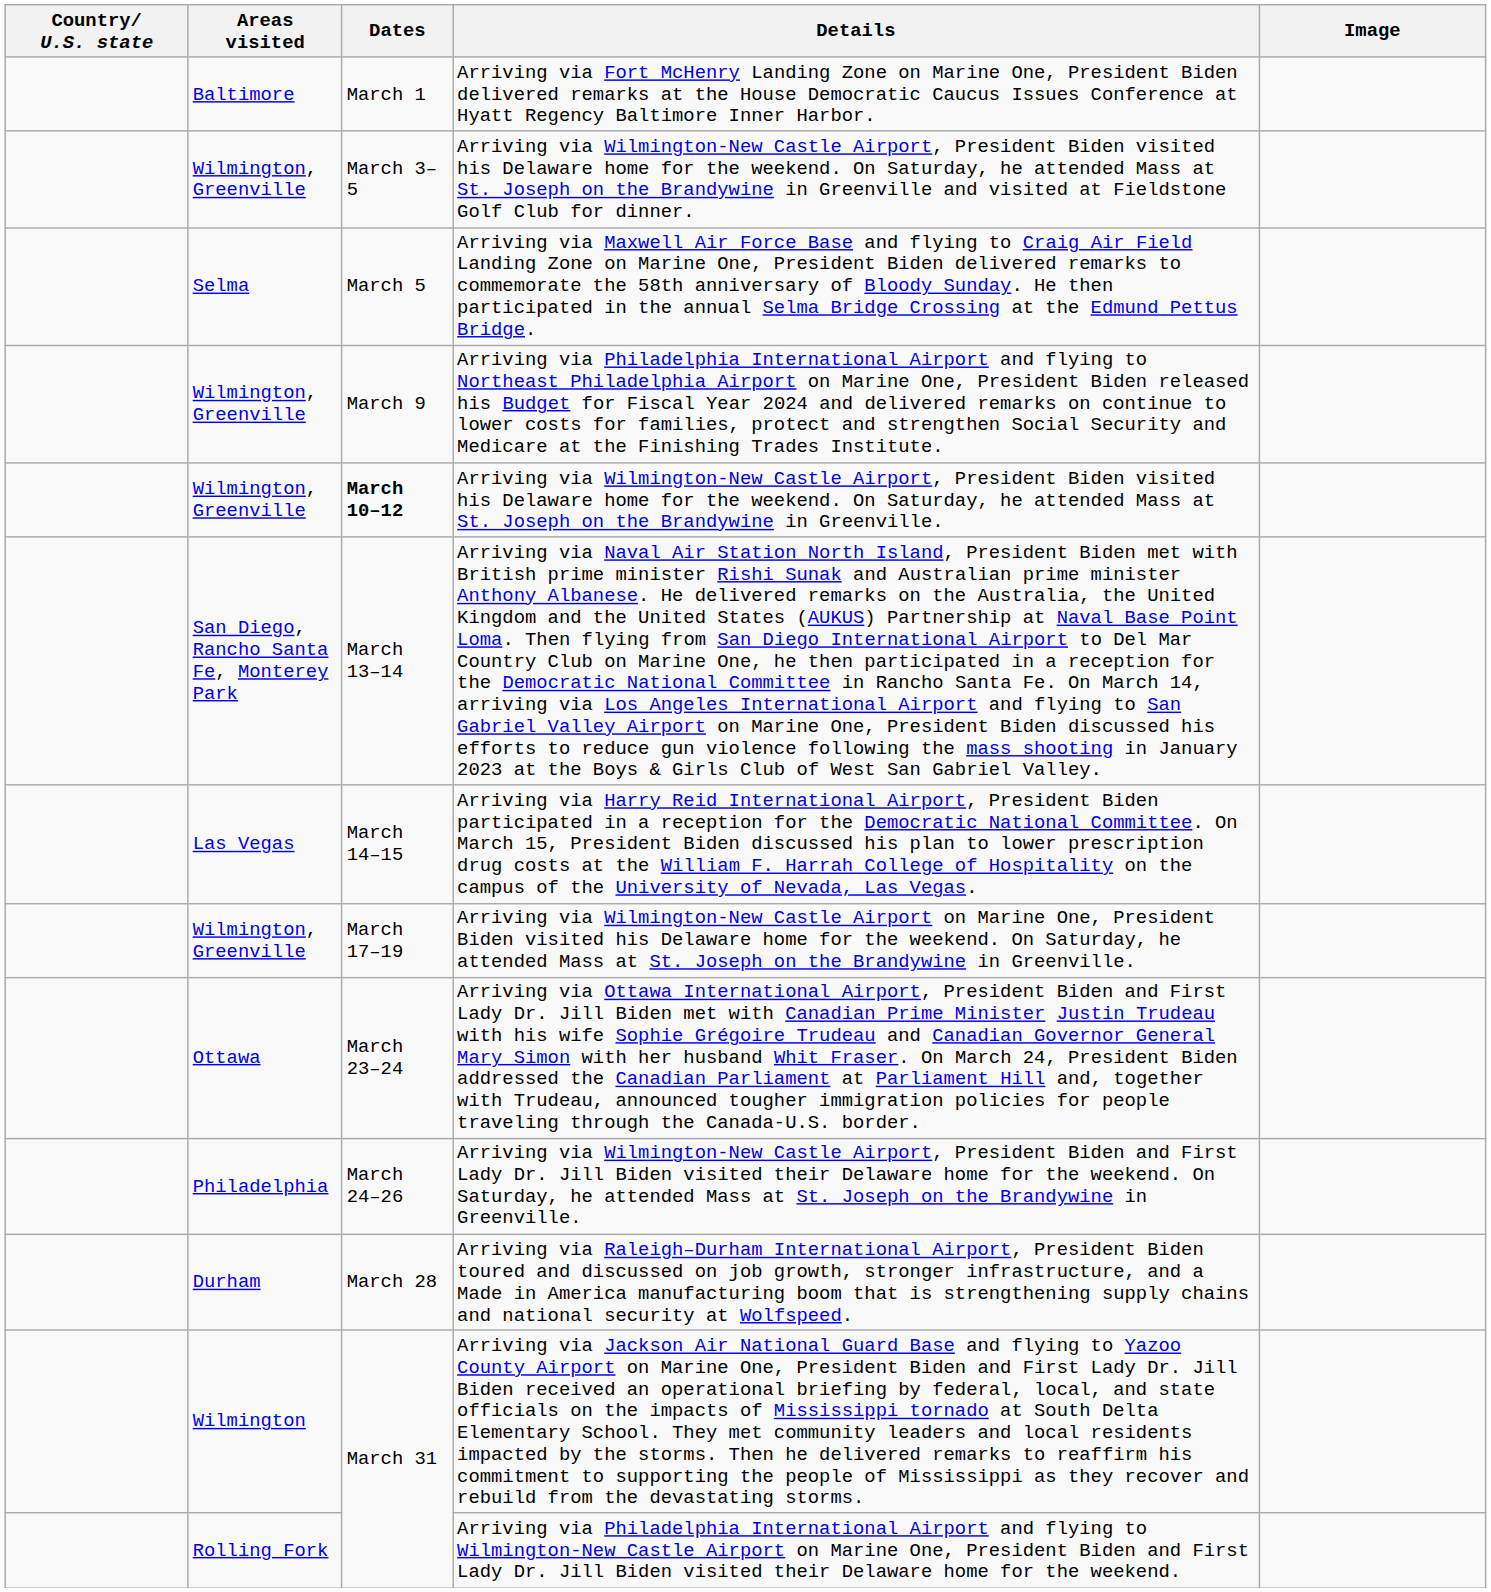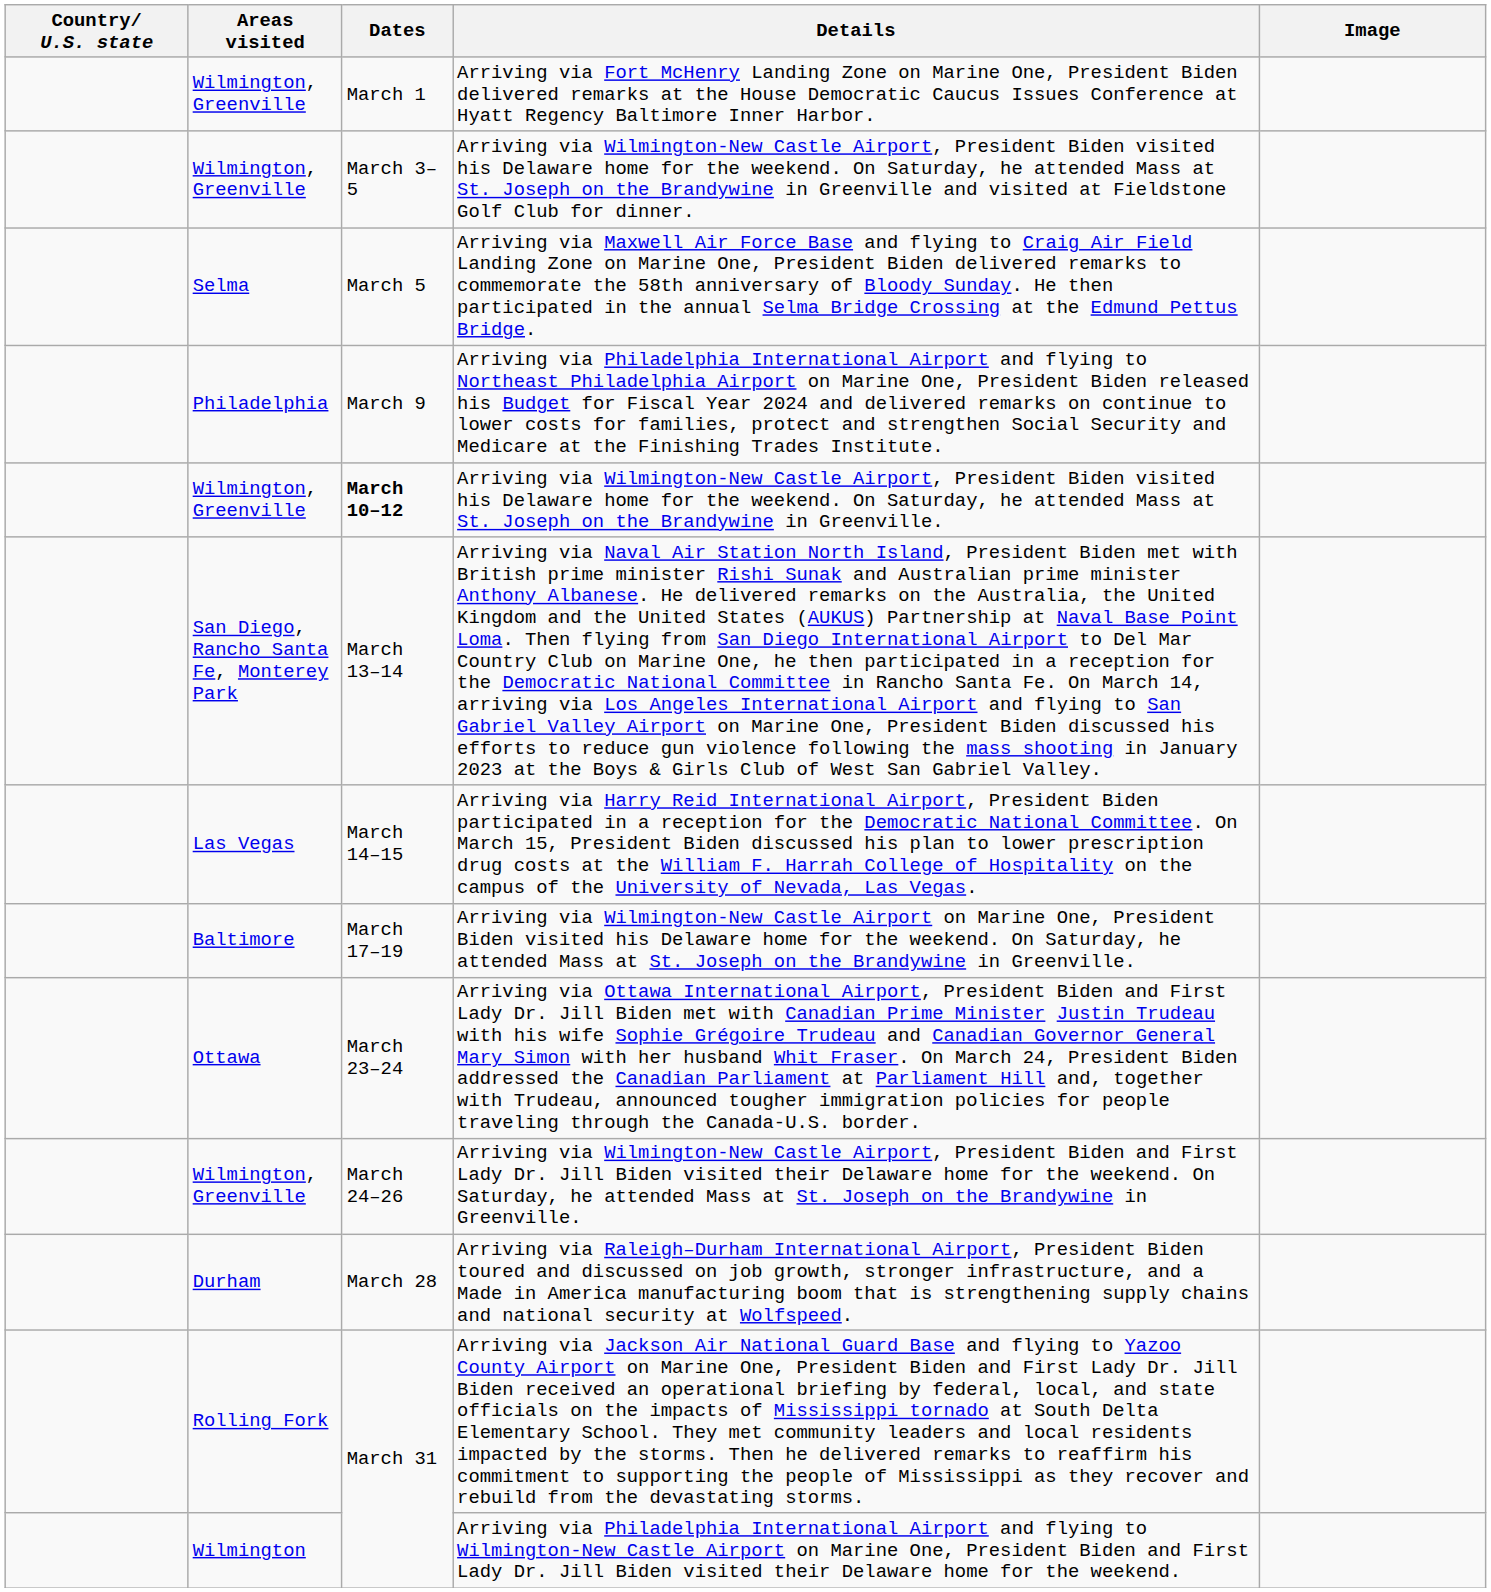(244, 94) Baltimore -> (255, 94) Wilmington, Greenville
(255, 404) Wilmington, Greenville -> (261, 404) Philadelphia
(255, 940) Wilmington, Greenville -> (244, 940) Baltimore
(261, 1186) Philadelphia -> (255, 1186) Wilmington, Greenville
(249, 1422) Wilmington -> (261, 1422) Rolling Fork
(261, 1550) Rolling Fork -> (249, 1550) Wilmington
